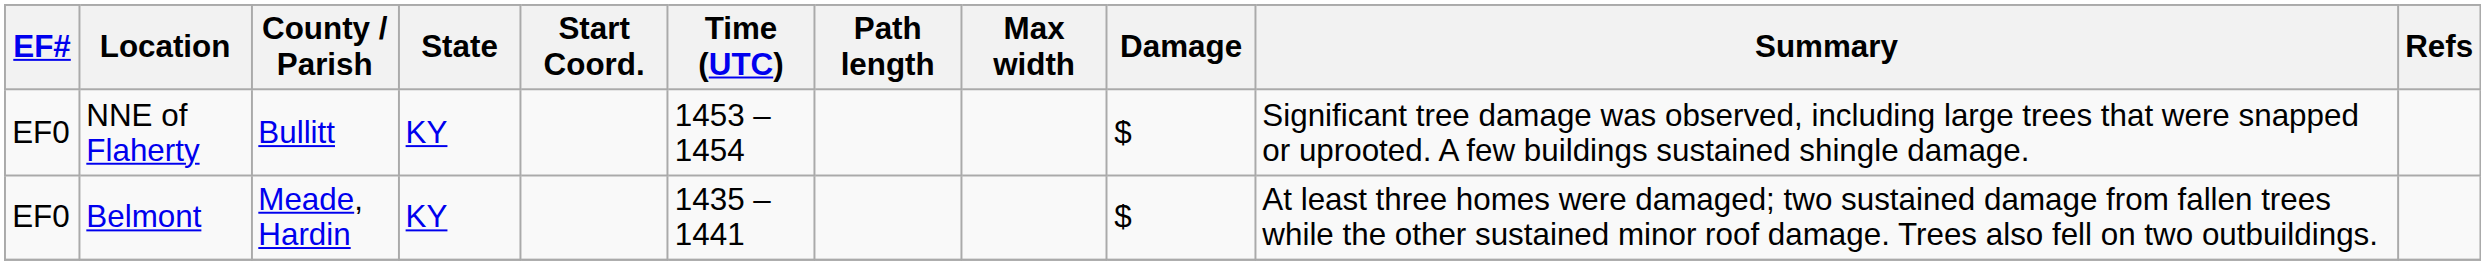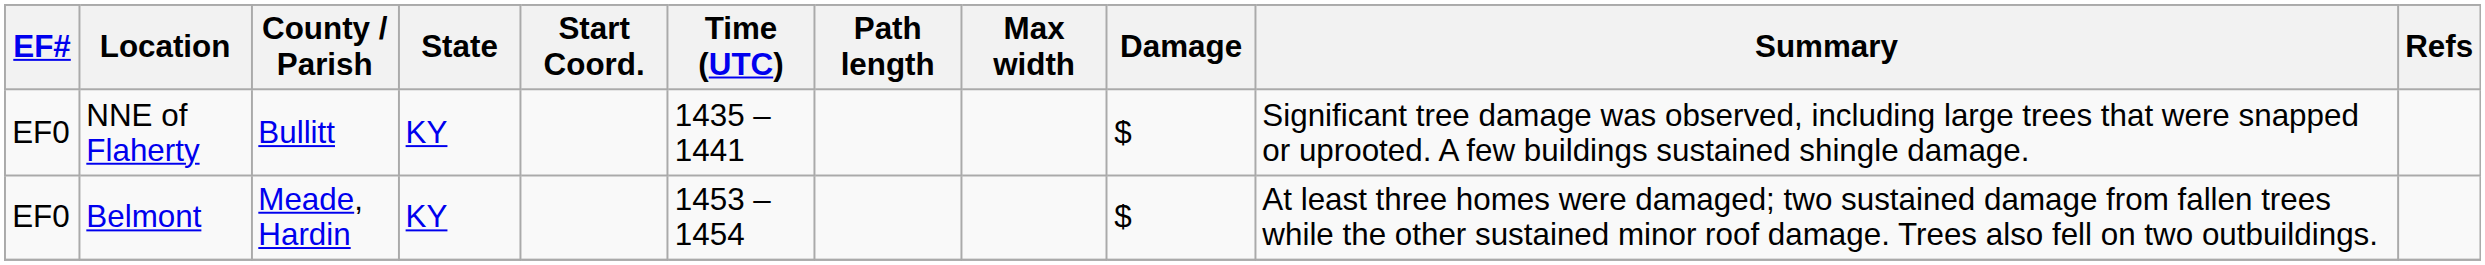(723, 132) 1453 – 1454 -> (723, 132) 1435 – 1441
(723, 217) 1435 – 1441 -> (723, 217) 1453 – 1454
